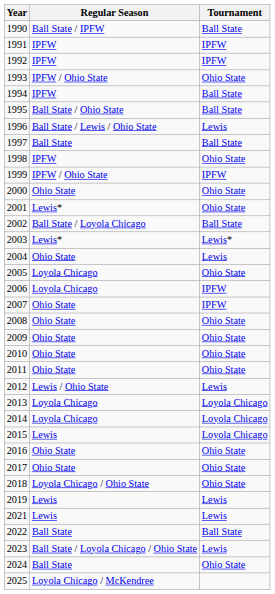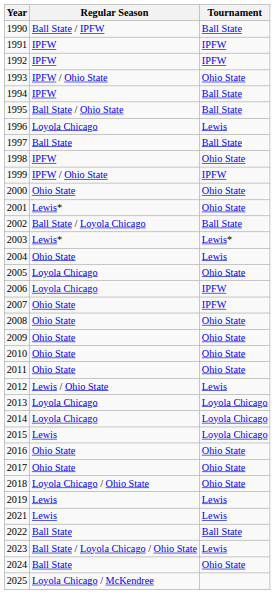(94, 126) Ball State / Lewis / Ohio State -> (65, 126) Loyola Chicago
